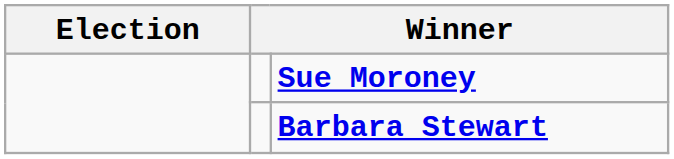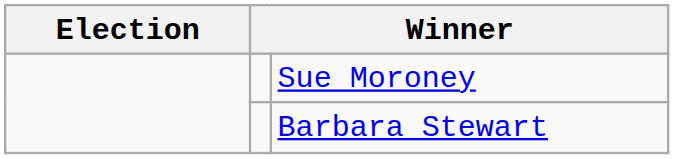(377, 79) bold -> (377, 79) normal
(413, 128) bold -> (413, 128) normal
